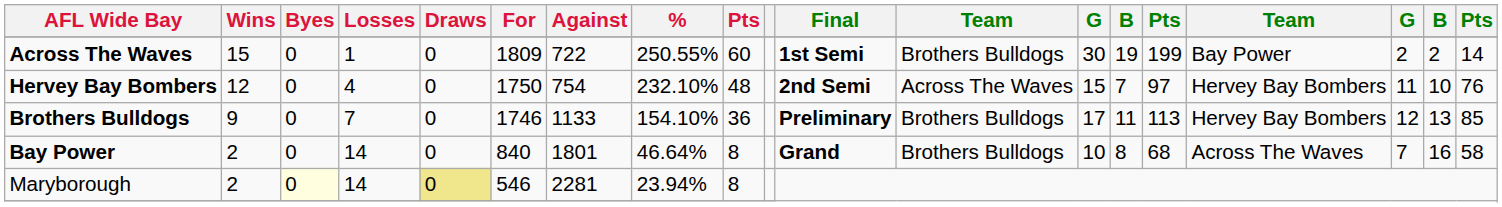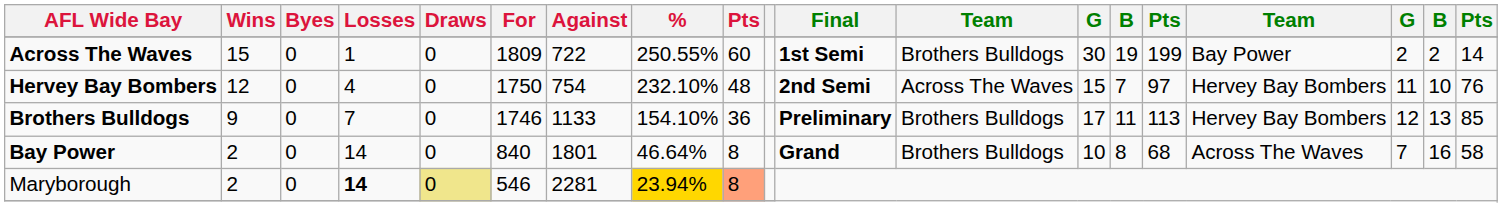(291, 184) lightyellow background -> (291, 184) no background
(356, 184) normal -> (356, 184) bold
(672, 184) no background -> (672, 184) gold background
(734, 184) no background -> (734, 184) lightsalmon background
